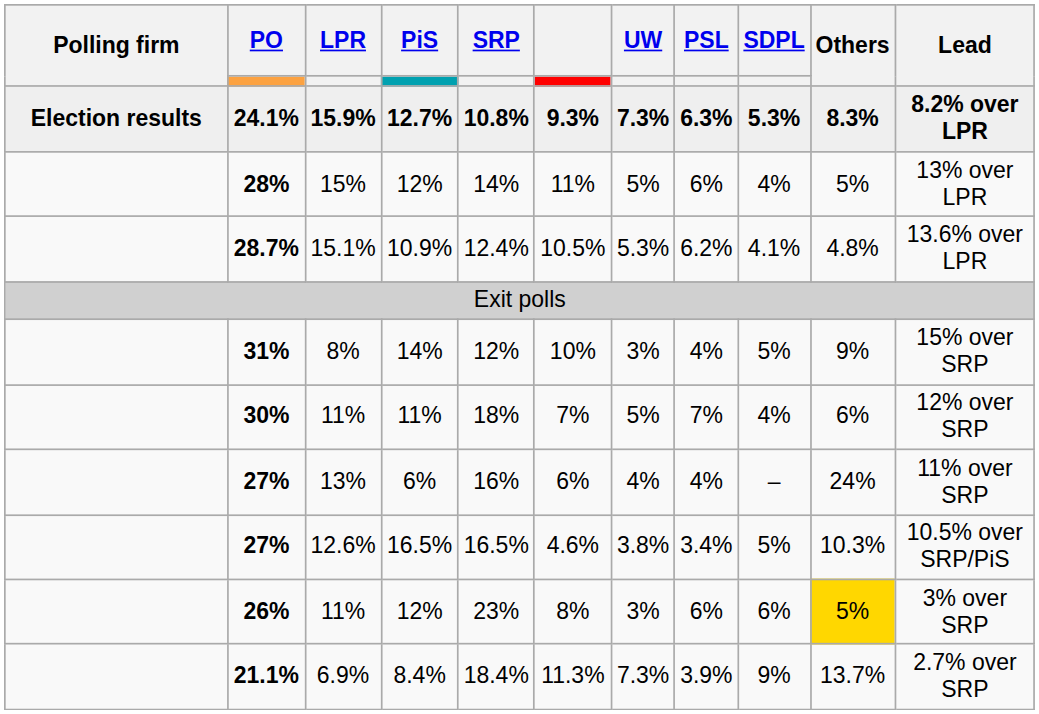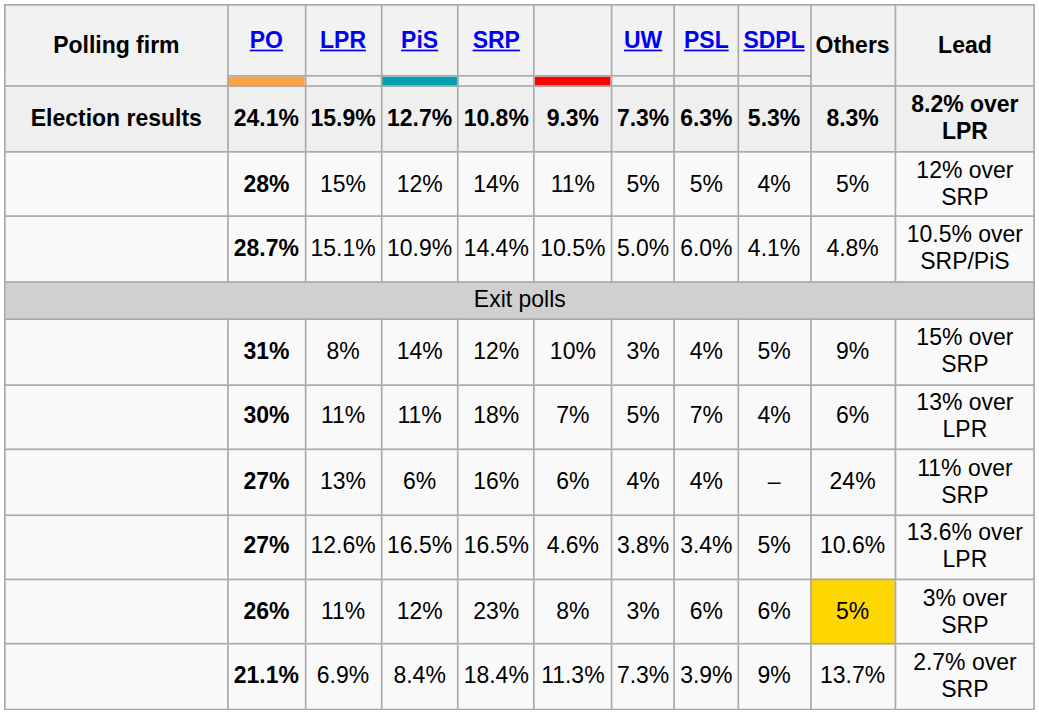(706, 183) 6% -> (706, 183) 5%
(965, 183) 13% over LPR -> (965, 183) 12% over SRP
(496, 248) 12.4% -> (496, 248) 14.4%
(643, 248) 5.3% -> (643, 248) 5.0%
(706, 248) 6.2% -> (706, 248) 6.0%
(965, 248) 13.6% over LPR -> (965, 248) 10.5% over SRP/PiS
(965, 416) 12% over SRP -> (965, 416) 13% over LPR
(853, 546) 10.3% -> (853, 546) 10.6%
(965, 546) 10.5% over SRP/PiS -> (965, 546) 13.6% over LPR
